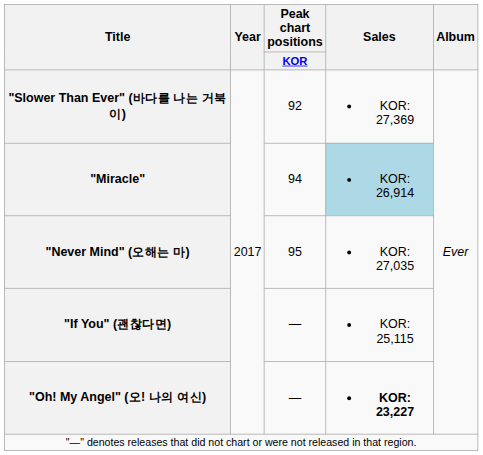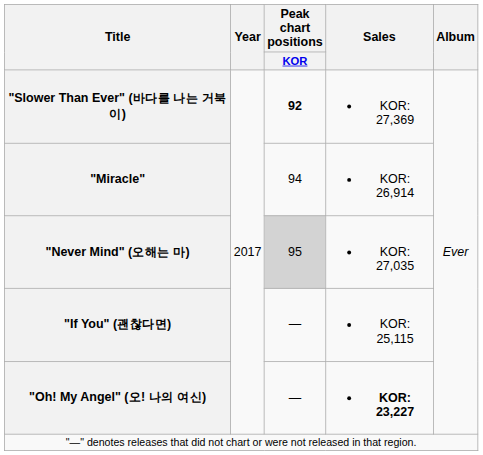(295, 106) normal -> (295, 106) bold
(379, 186) lightblue background -> (379, 186) no background
(295, 252) no background -> (295, 252) lightgrey background
